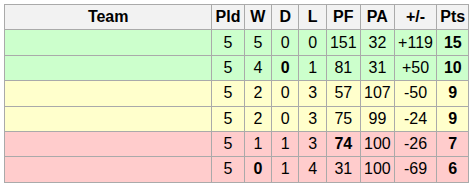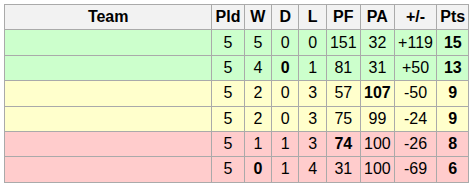(453, 67) 10 -> (453, 67) 13
(377, 93) normal -> (377, 93) bold
(453, 144) 7 -> (453, 144) 8
